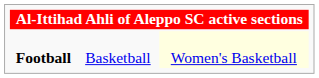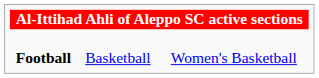(234, 58) lightyellow background -> (234, 58) no background
